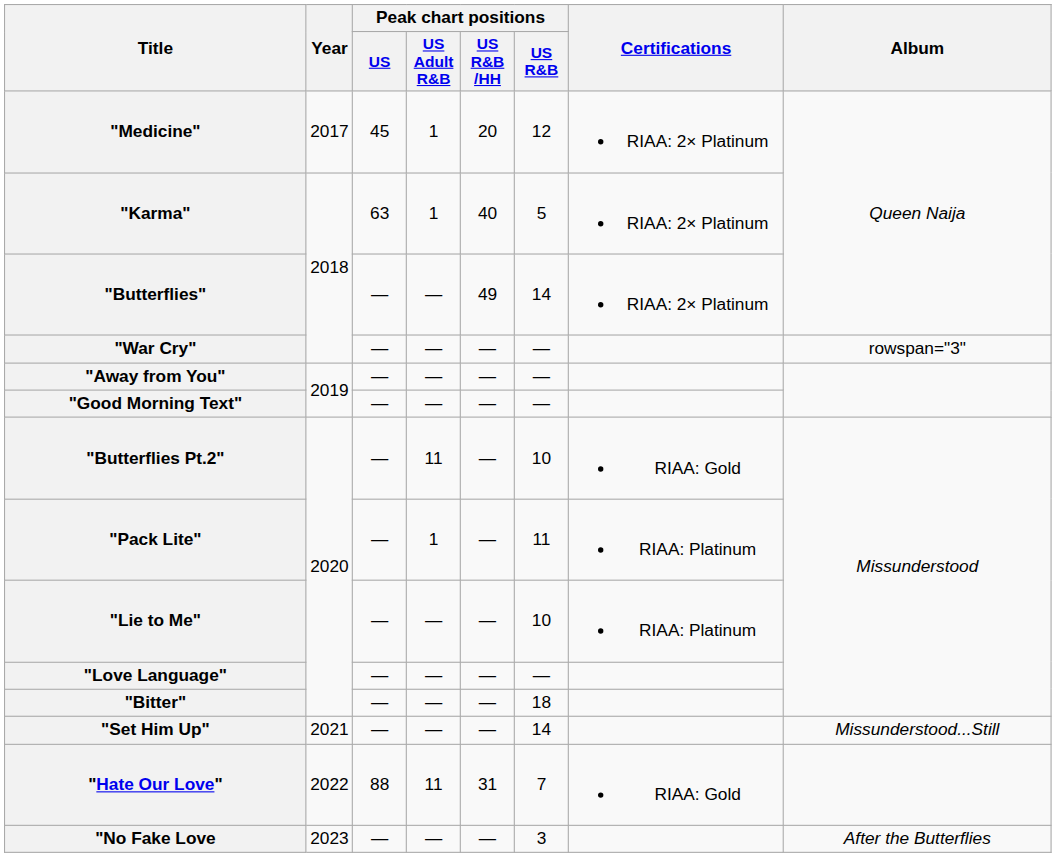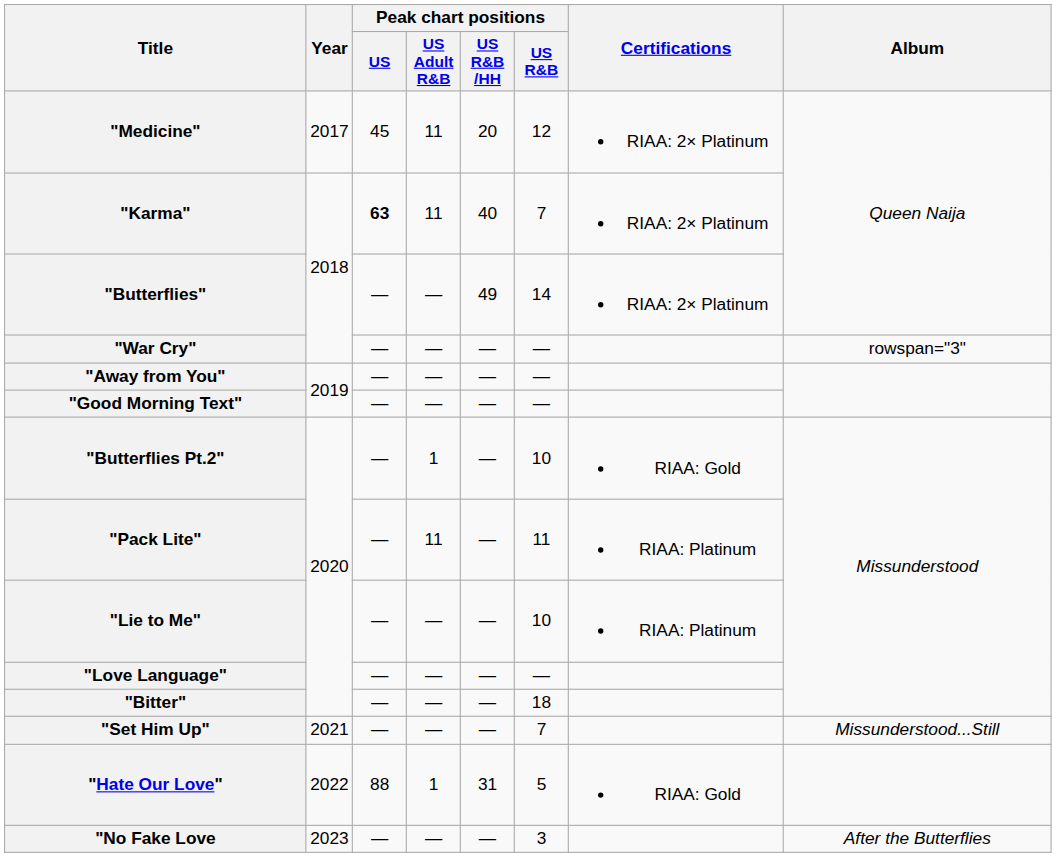(434, 131) 1 -> (434, 131) 11
(380, 213) normal -> (380, 213) bold
(434, 213) 1 -> (434, 213) 11
(541, 213) 5 -> (541, 213) 7
(434, 458) 11 -> (434, 458) 1
(434, 539) 1 -> (434, 539) 11
(541, 730) 14 -> (541, 730) 7
(434, 784) 11 -> (434, 784) 1
(541, 784) 7 -> (541, 784) 5
